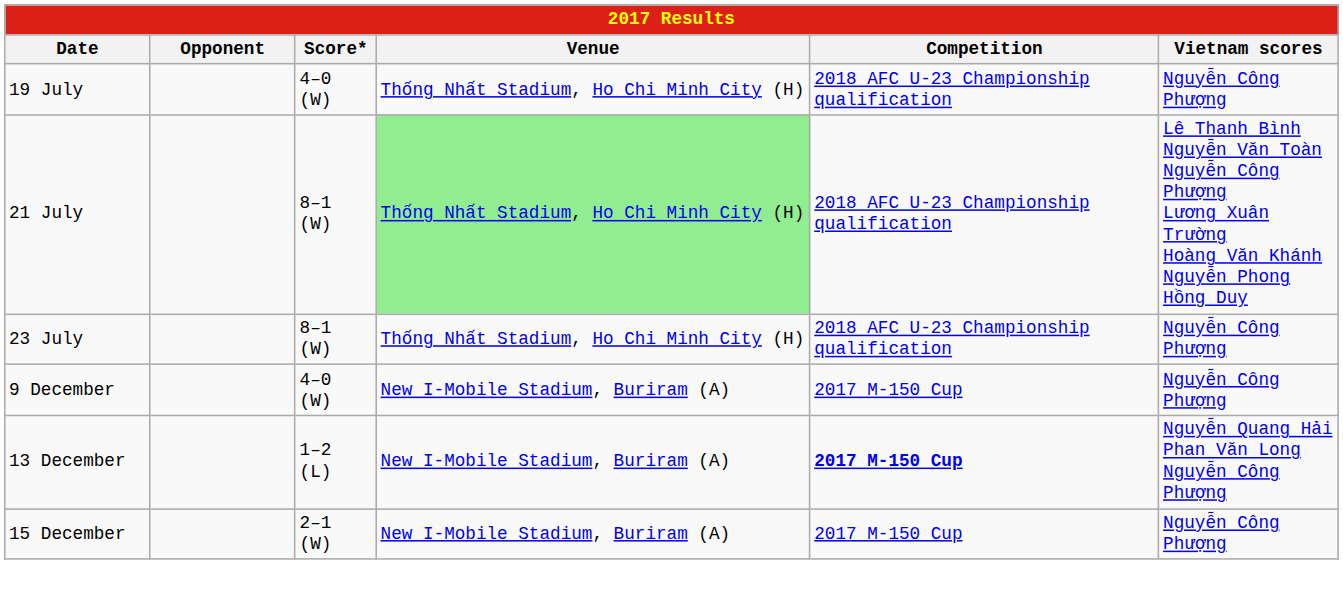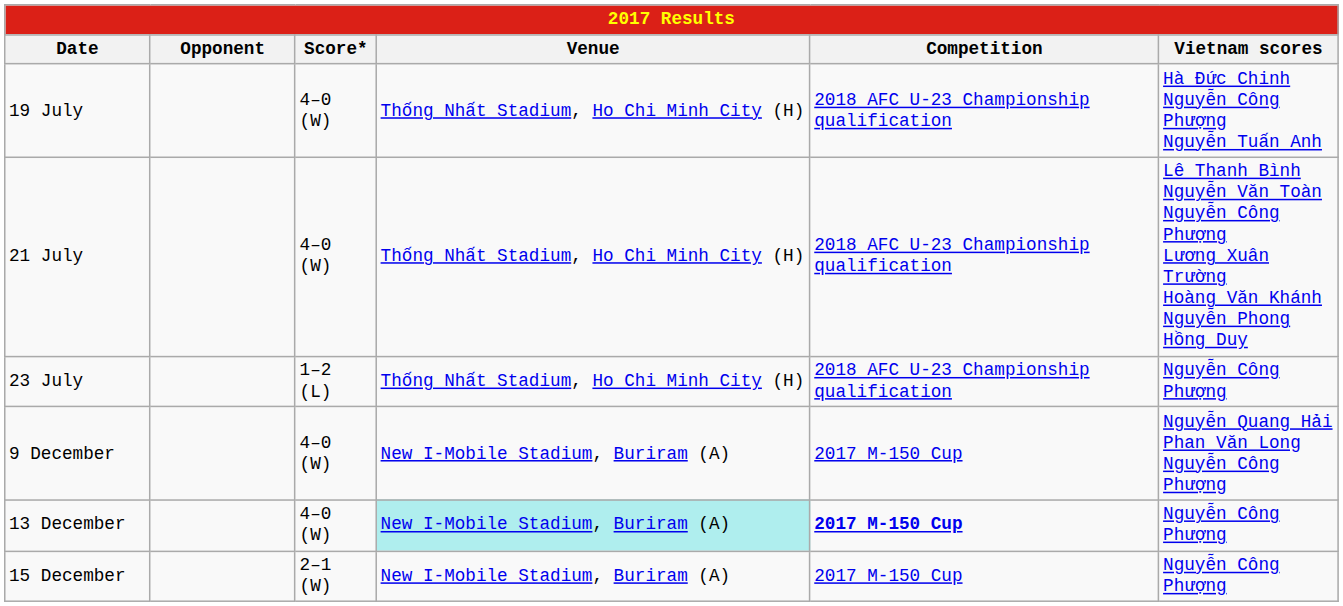(1221, 89) Nguyễn Công Phượng -> (1243, 110) Hà Đức Chinh Nguyễn Công Phượng Nguyễn Tuấn Anh
(315, 214) 8–1 (W) -> (315, 256) 4–0 (W)
(592, 214) lightgreen background -> (592, 256) no background
(315, 339) 8–1 (W) -> (315, 381) 1–2 (L)
(1221, 390) Nguyễn Công Phượng -> (1248, 453) Nguyễn Quang Hải Phan Văn Long Nguyễn Công Phượng
(315, 462) 1–2 (L) -> (315, 525) 4–0 (W)
(555, 462) no background -> (555, 525) paleturquoise background
(1248, 462) Nguyễn Quang Hải Phan Văn Long Nguyễn Công Phượng -> (1221, 525) Nguyễn Công Phượng
